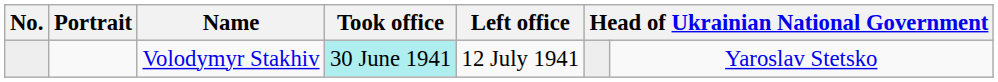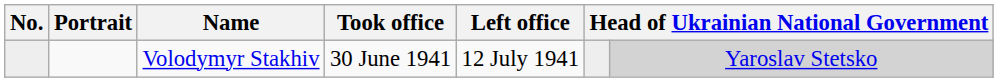(391, 58) paleturquoise background -> (391, 58) no background
(801, 58) no background -> (801, 58) lightgrey background
